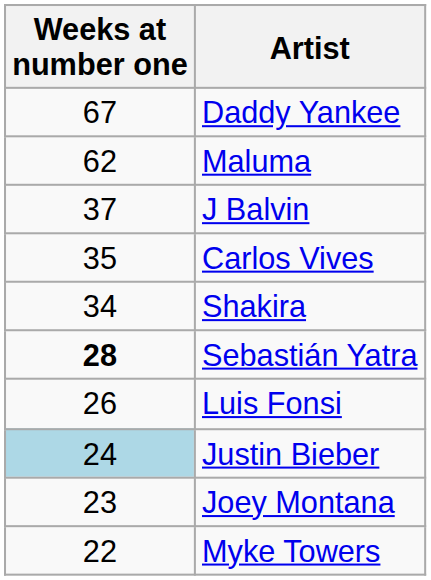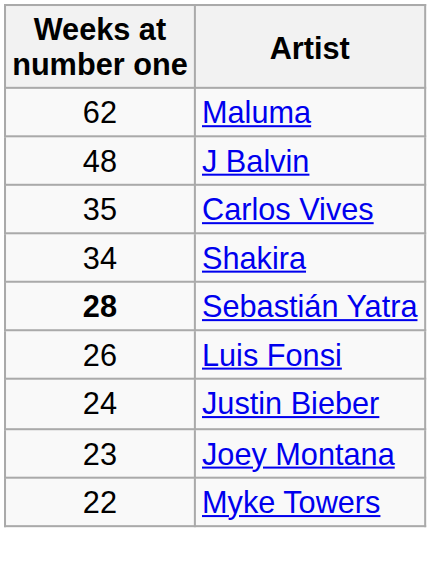- row: (301, 112)
(100, 210) 37 -> (100, 161) 48
(100, 453) lightblue background -> (100, 404) no background
